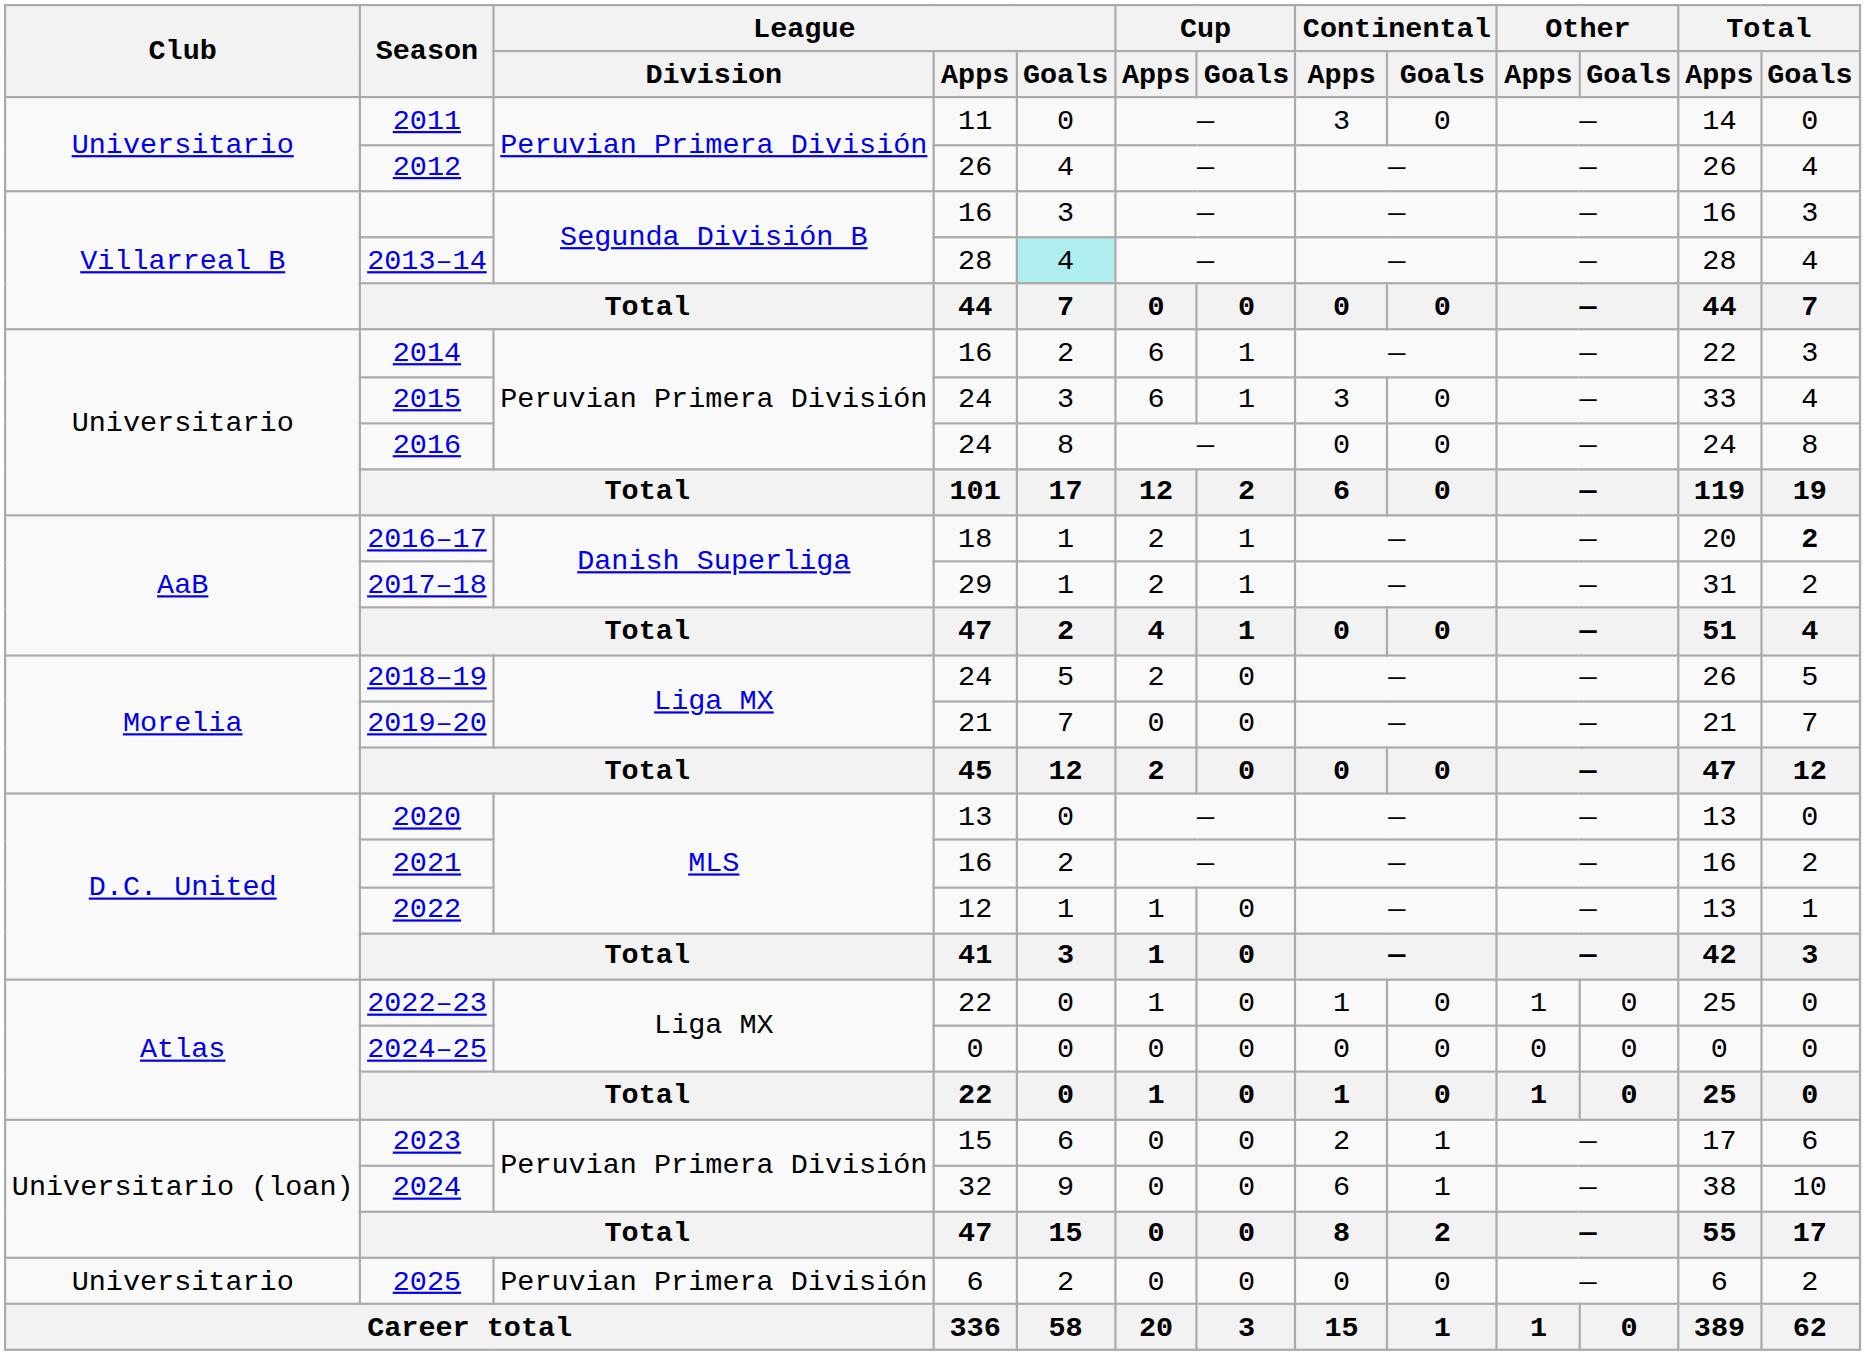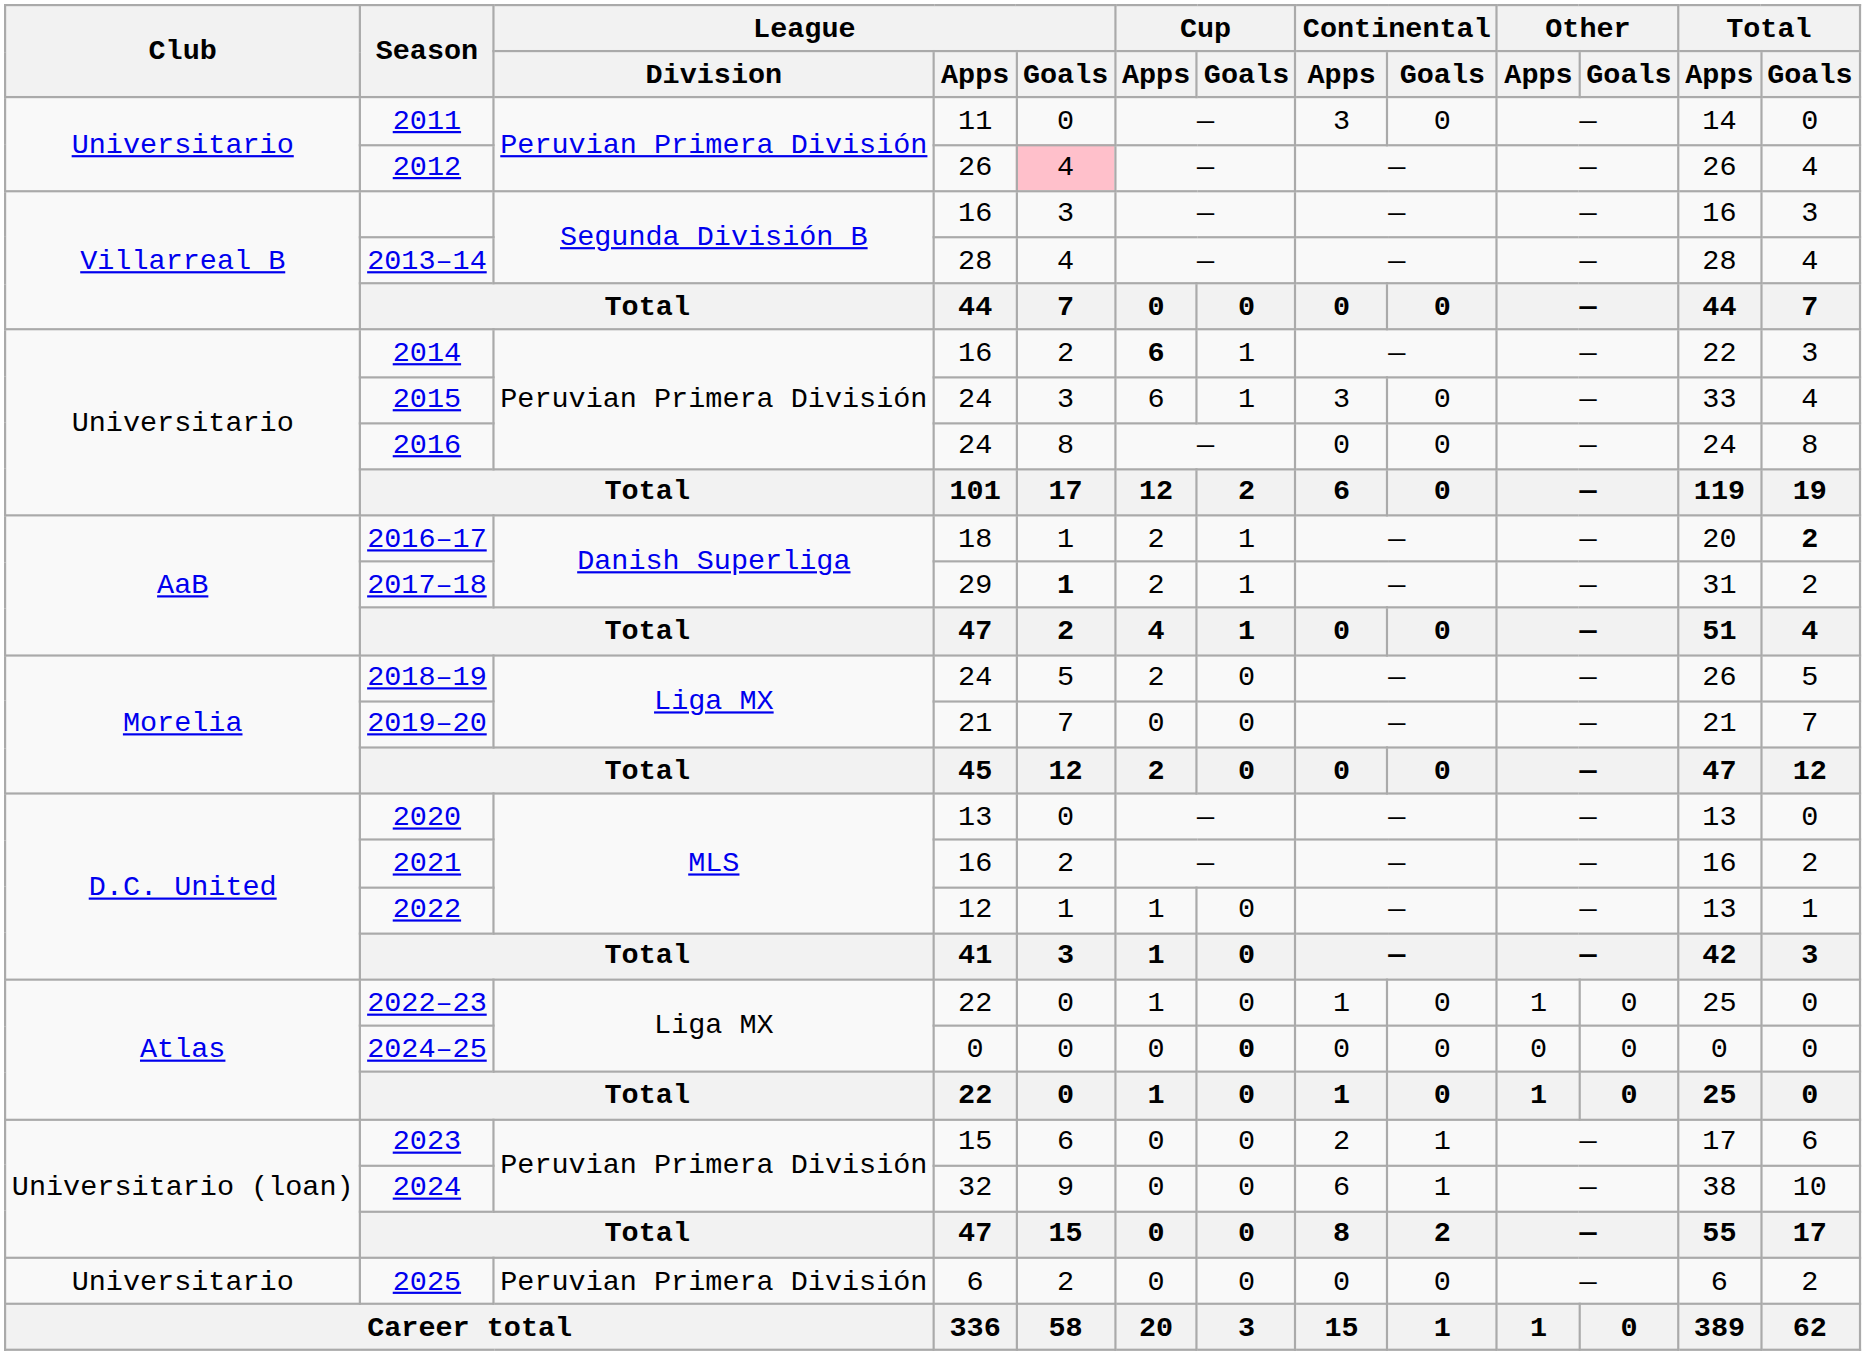(1066, 167) no background -> (1066, 167) pink background
(1066, 260) paleturquoise background -> (1066, 260) no background
(1156, 353) normal -> (1156, 353) bold
(1066, 585) normal -> (1066, 585) bold
(1247, 1049) normal -> (1247, 1049) bold
